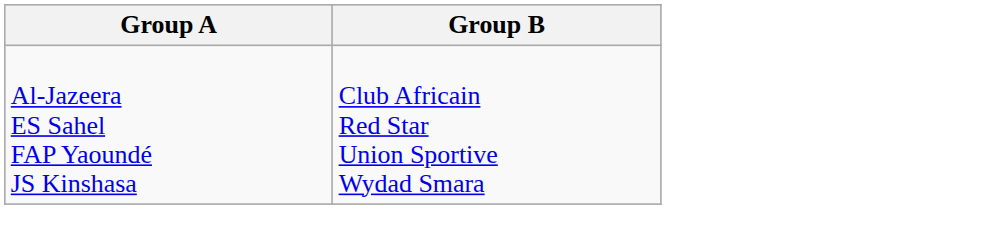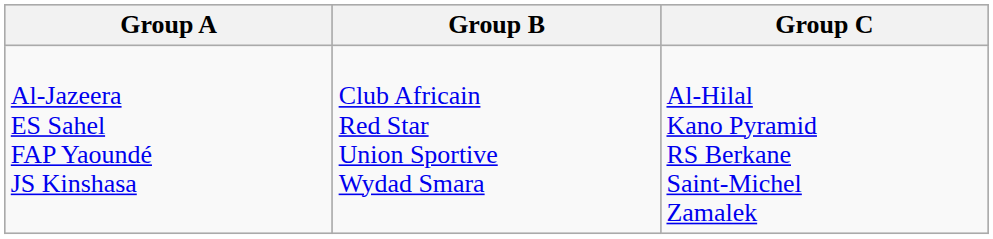+ column: (824, 25)
